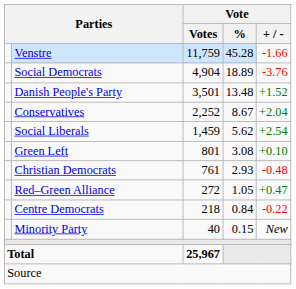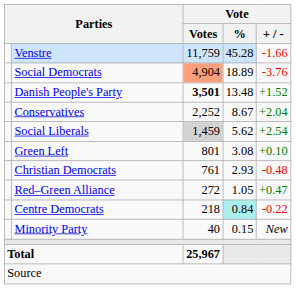(206, 72) no background -> (206, 72) lightsalmon background
(206, 92) normal -> (206, 92) bold
(206, 131) no background -> (206, 131) lightgrey background
(243, 209) no background -> (243, 209) paleturquoise background
